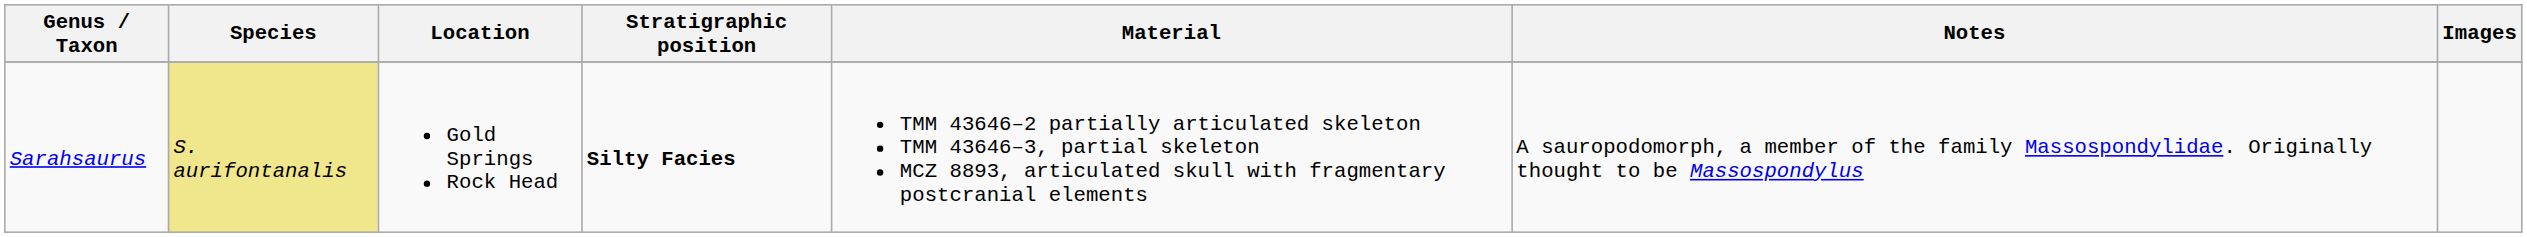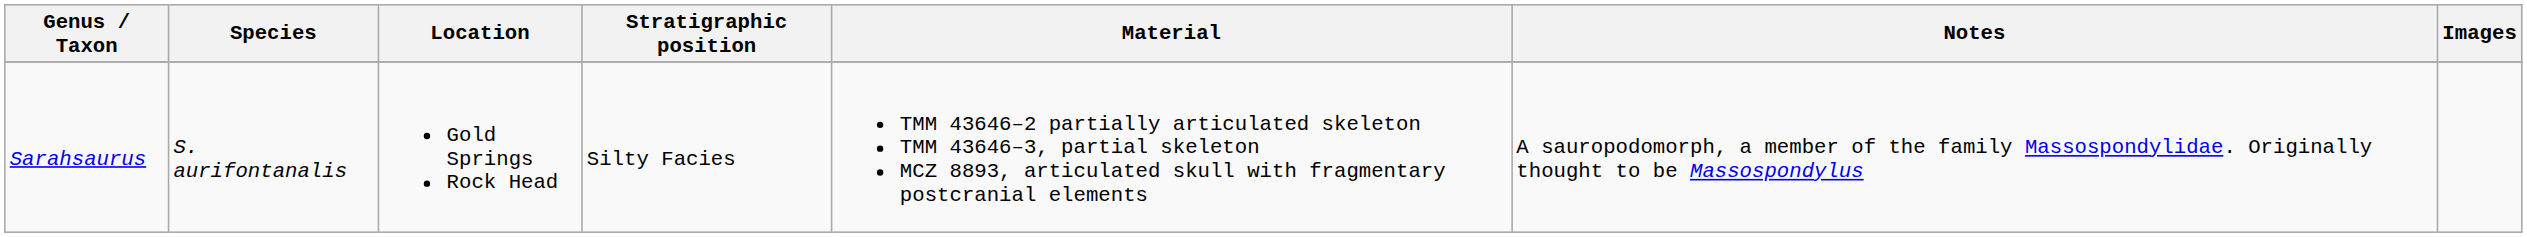(260, 159) khaki background -> (260, 159) no background
(661, 159) bold -> (661, 159) normal
